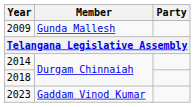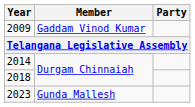(76, 29) Gunda Mallesh -> (91, 29) Gaddam Vinod Kumar
(91, 94) Gaddam Vinod Kumar -> (76, 94) Gunda Mallesh
